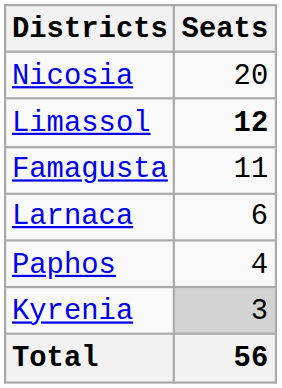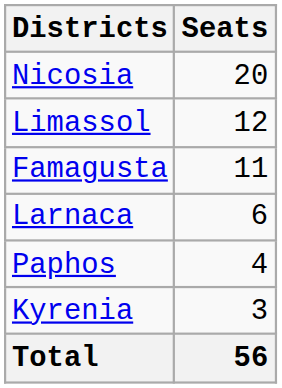(251, 123) bold -> (251, 123) normal
(260, 311) lightgrey background -> (260, 311) no background
